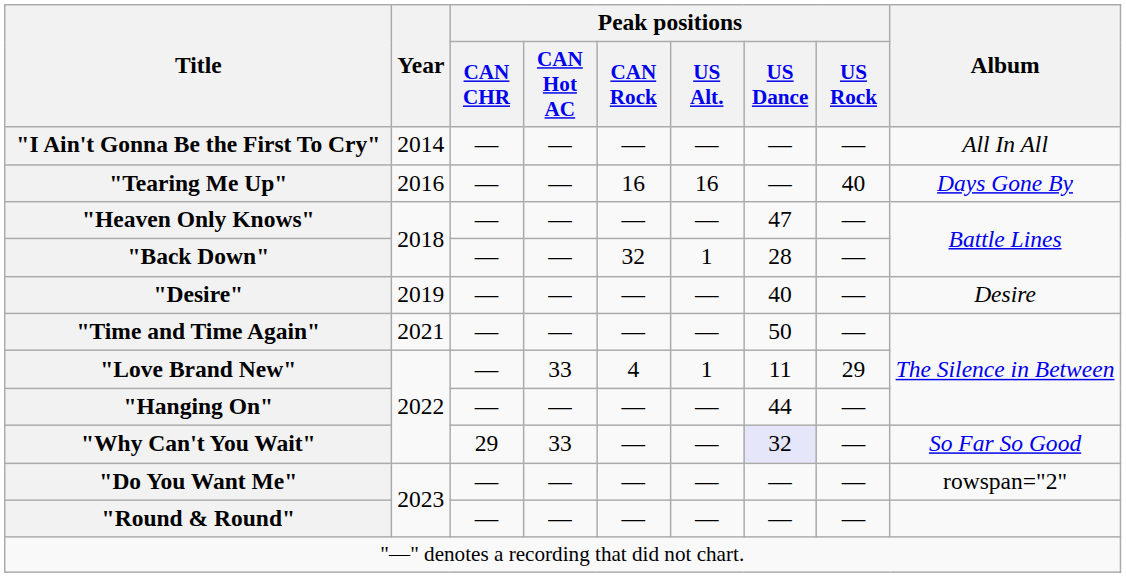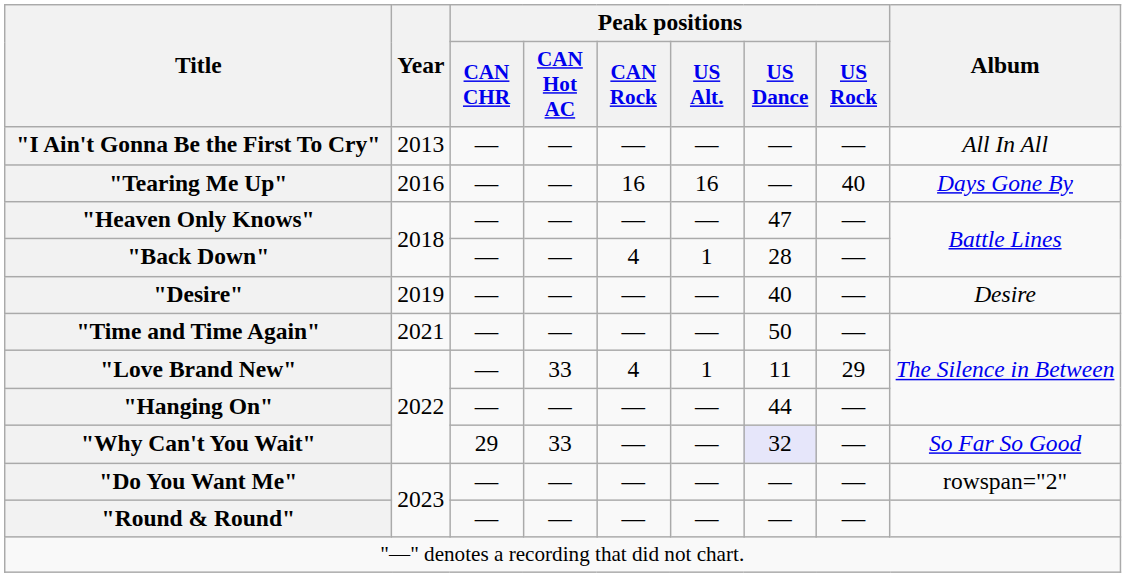(421, 145) 2014 -> (421, 145) 2013
(633, 257) 32 -> (633, 257) 4
